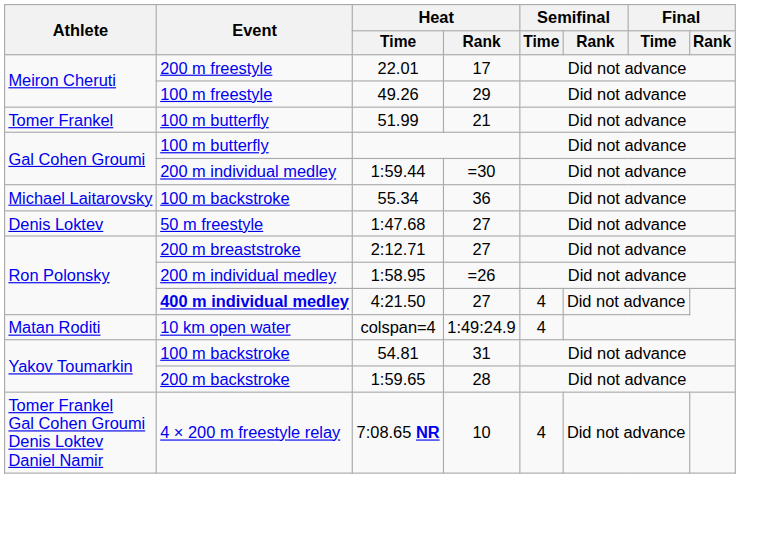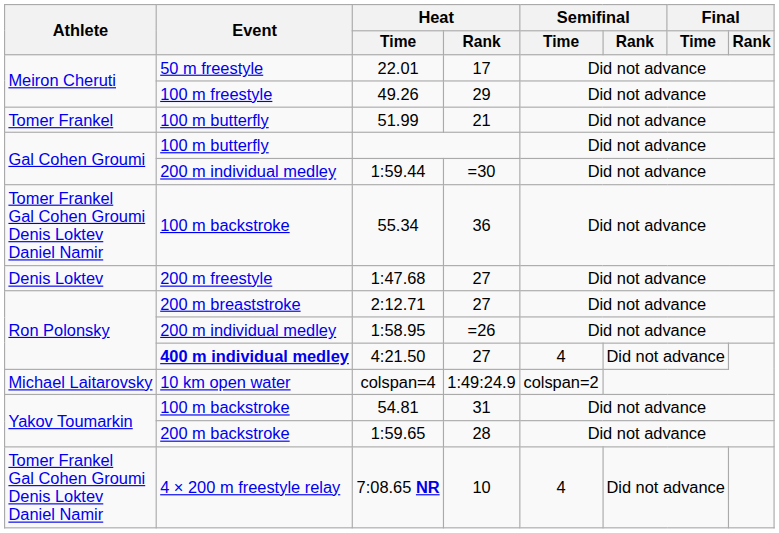(216, 68) 200 m freestyle -> (212, 68) 50 m freestyle
(80, 198) Michael Laitarovsky -> (77, 225) Tomer Frankel Gal Cohen Groumi Denis Loktev Daniel Namir
(212, 224) 50 m freestyle -> (216, 279) 200 m freestyle
(54, 328) Matan Roditi -> (80, 382) Michael Laitarovsky
(541, 328) 4 -> (561, 382) colspan=2
